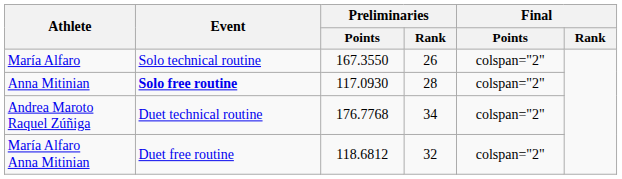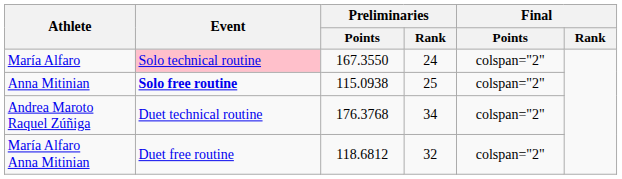(200, 61) no background -> (200, 61) pink background
(430, 61) 26 -> (430, 61) 24
(362, 84) 117.0930 -> (362, 84) 115.0938
(430, 84) 28 -> (430, 84) 25
(362, 115) 176.7768 -> (362, 115) 176.3768
